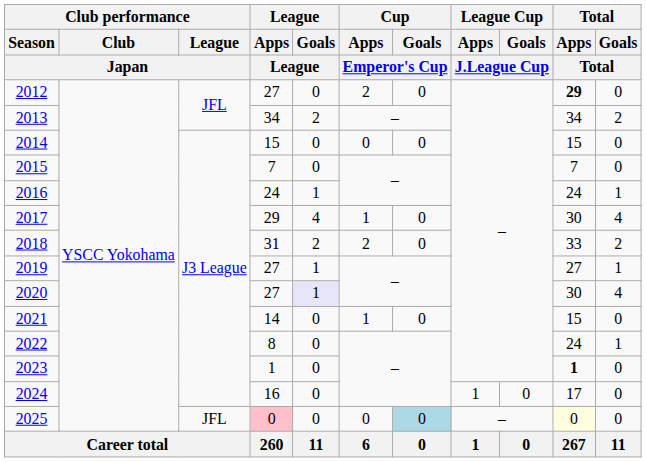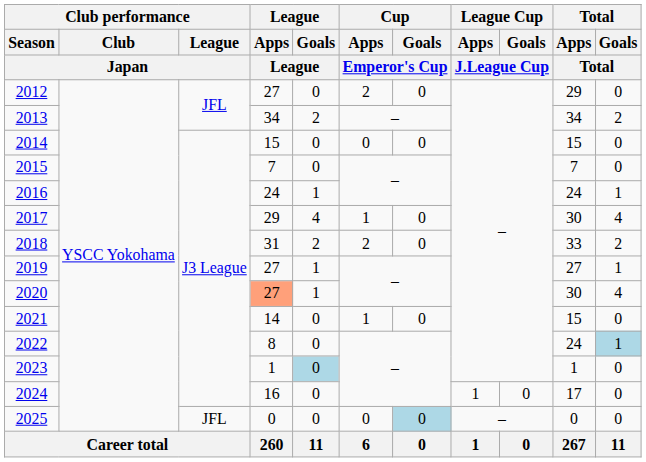(574, 92) bold -> (574, 92) normal
(272, 293) no background -> (272, 293) lightsalmon background
(316, 293) lavender background -> (316, 293) no background
(618, 343) no background -> (618, 343) lightblue background
(316, 368) no background -> (316, 368) lightblue background
(574, 368) bold -> (574, 368) normal
(272, 419) pink background -> (272, 419) no background
(574, 419) lightyellow background -> (574, 419) no background
